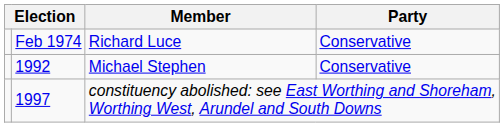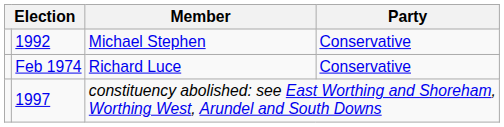rows swapped: (135, 41) <-> (147, 66)
